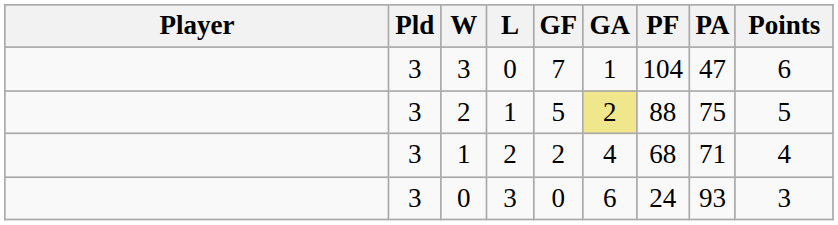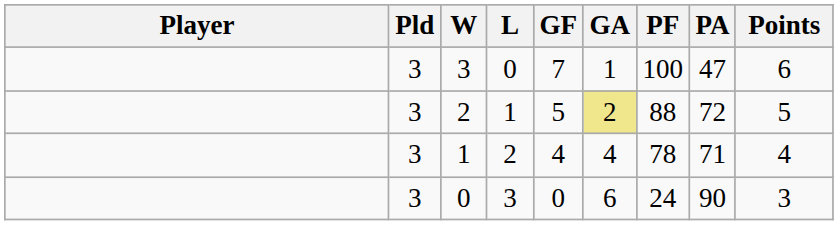(663, 68) 104 -> (663, 68) 100
(712, 111) 75 -> (712, 111) 72
(558, 154) 2 -> (558, 154) 4
(663, 154) 68 -> (663, 154) 78
(712, 197) 93 -> (712, 197) 90
